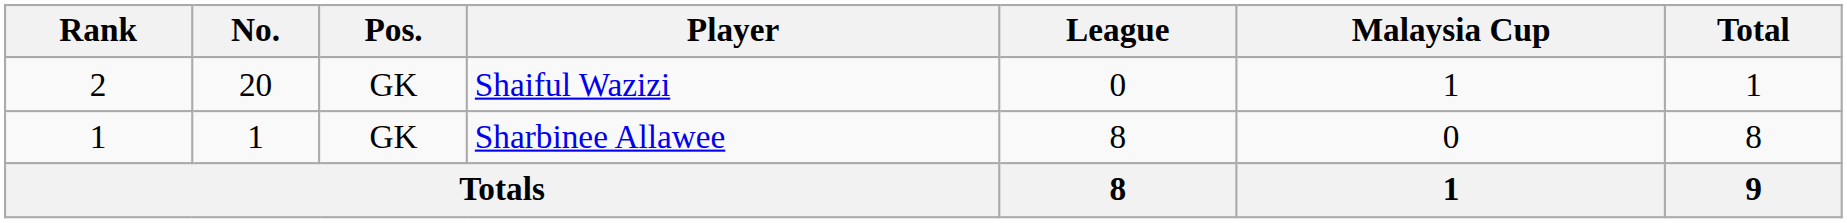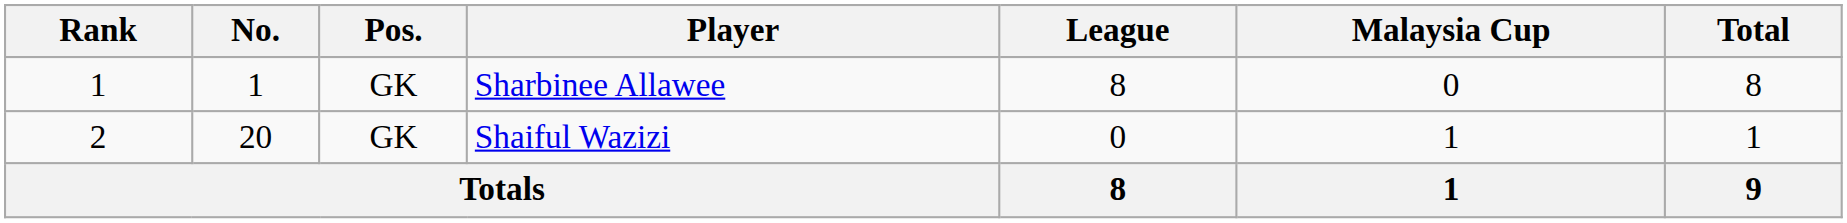rows swapped: (600, 136) <-> (573, 83)
